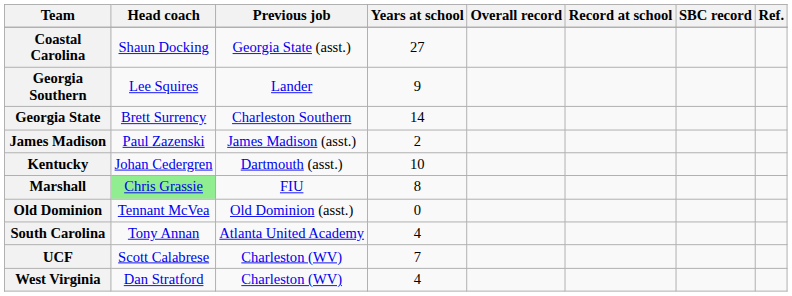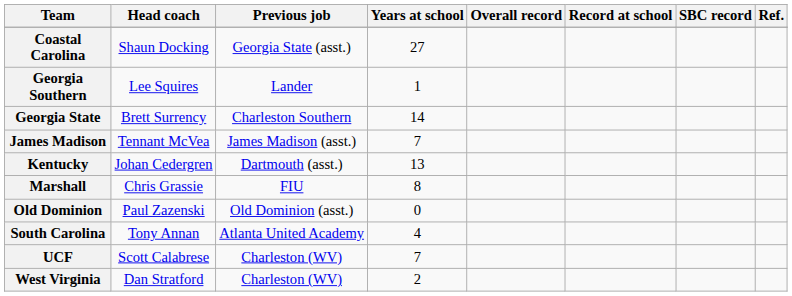(417, 86) 9 -> (417, 86) 1
(164, 141) Paul Zazenski -> (164, 141) Tennant McVea
(417, 141) 2 -> (417, 141) 7
(417, 164) 10 -> (417, 164) 13
(164, 187) lightgreen background -> (164, 187) no background
(164, 210) Tennant McVea -> (164, 210) Paul Zazenski
(417, 279) 4 -> (417, 279) 2
